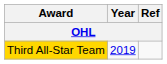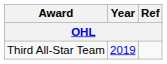(56, 50) gold background -> (56, 50) no background
